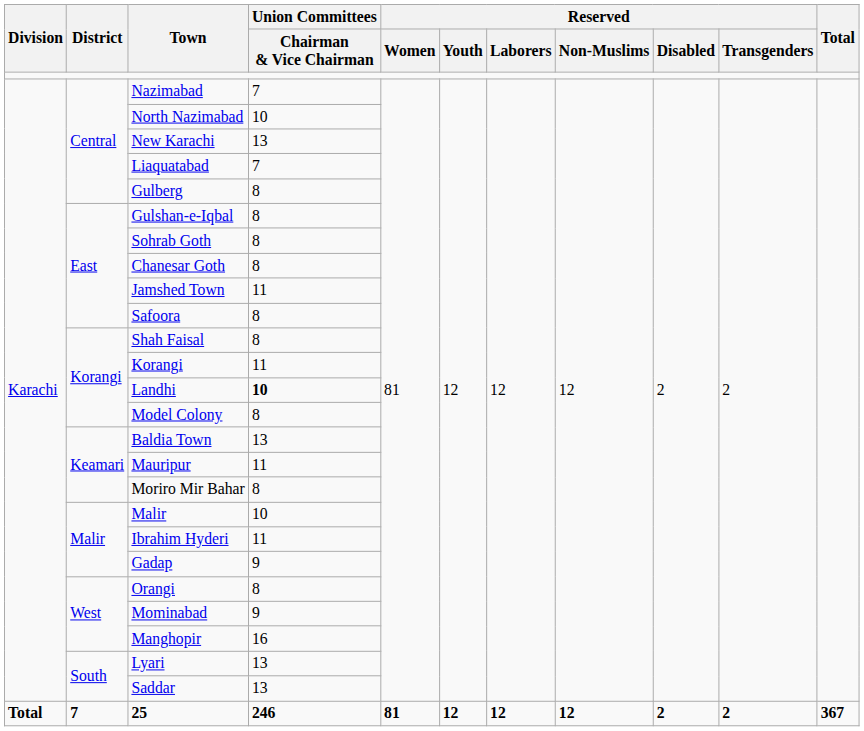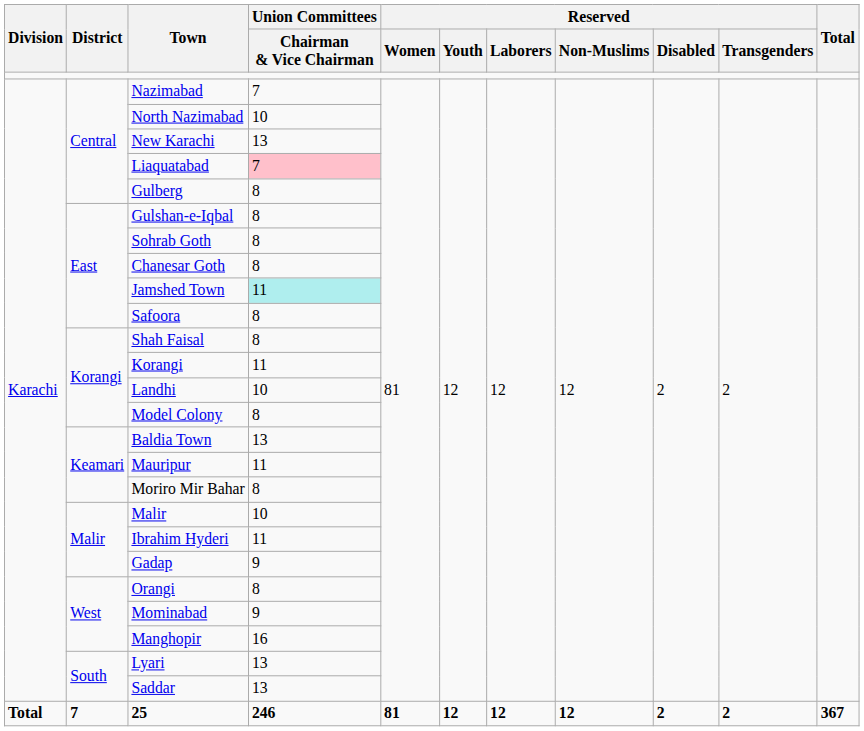(256, 166) no background -> (256, 166) pink background
(259, 290) no background -> (259, 290) paleturquoise background
(260, 389) bold -> (260, 389) normal
